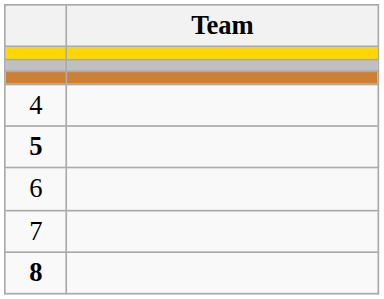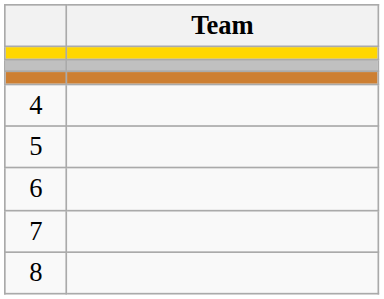(36, 146) bold -> (36, 146) normal
(36, 272) bold -> (36, 272) normal
